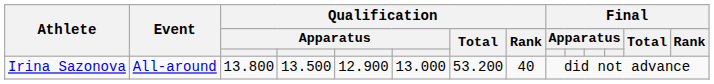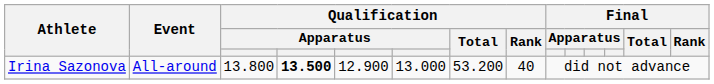(306, 67) normal -> (306, 67) bold
